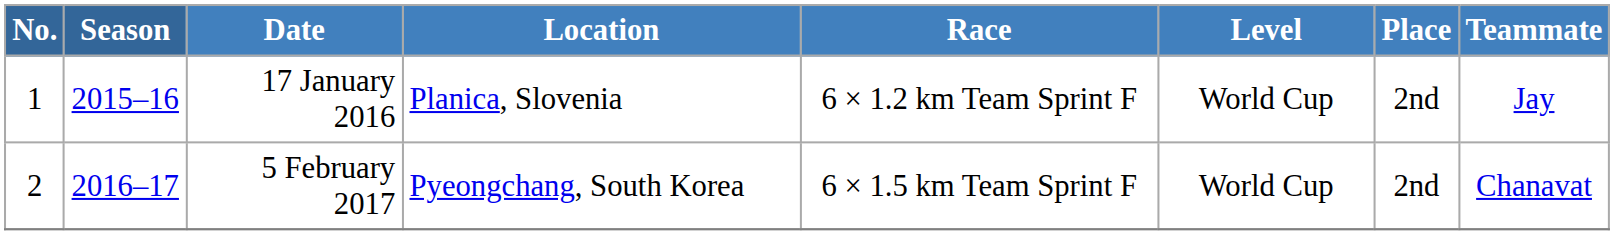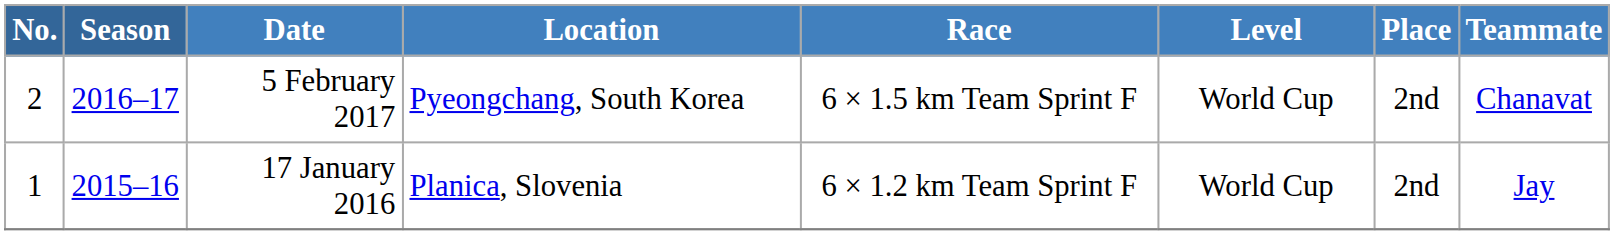rows swapped: (328, 98) <-> (328, 185)
